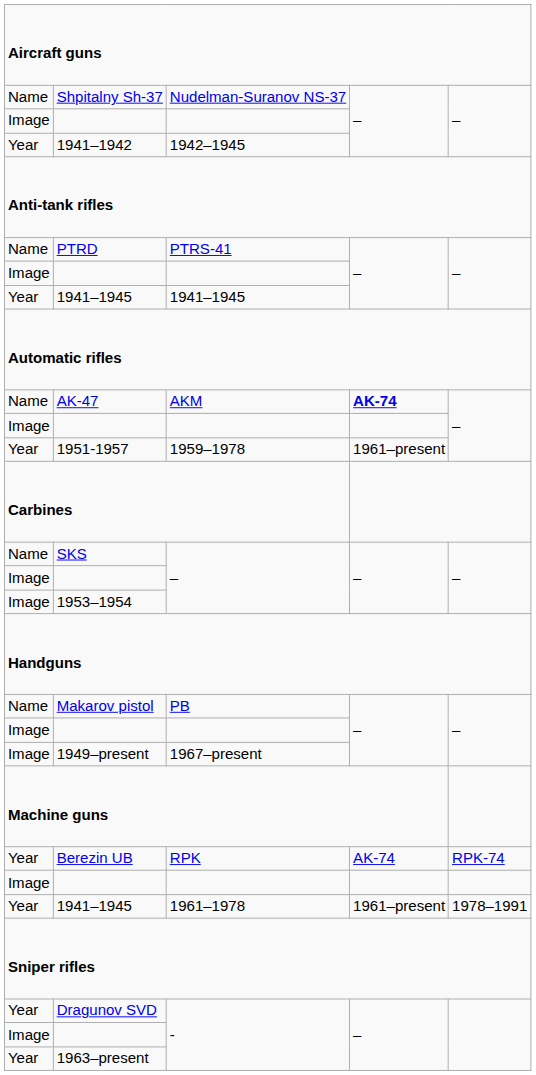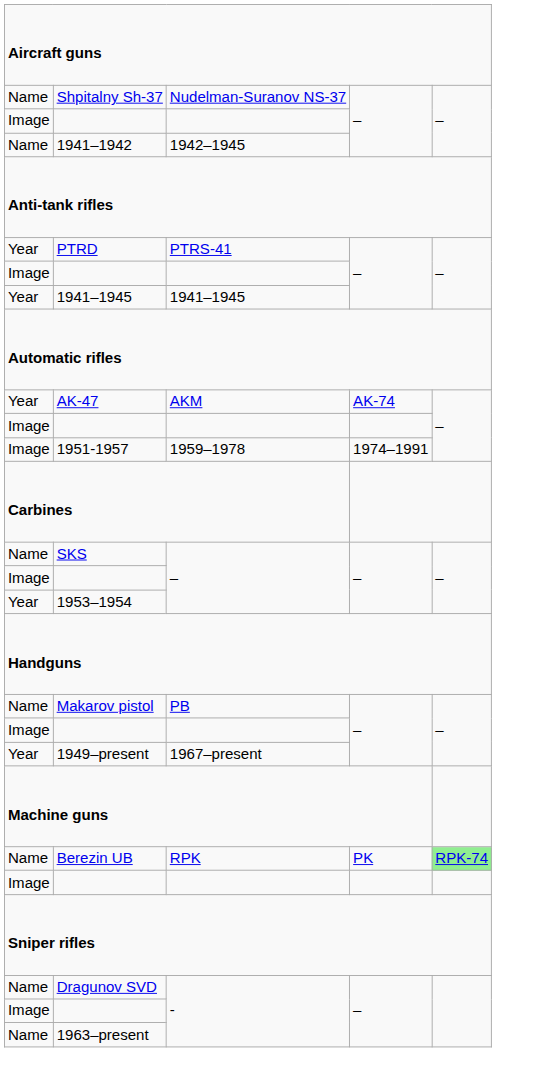(23, 144) Year -> (28, 144) Name
(28, 249) Name -> (23, 249) Year
(28, 401) Name -> (23, 401) Year
(375, 401) bold -> (374, 401) normal
(23, 449) Year -> (29, 449) Image
(399, 449) 1961–present -> (391, 449) 1974–1991
(29, 601) Image -> (23, 601) Year
(29, 754) Image -> (23, 754) Year
(23, 858) Year -> (28, 858) Name
(374, 858) AK-74 -> (363, 858) PK
(478, 858) no background -> (462, 858) lightgreen background
- row: (94, 906)
(23, 1011) Year -> (28, 987) Name
(23, 1058) Year -> (28, 1034) Name
